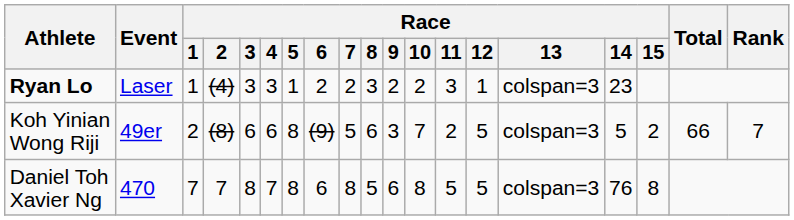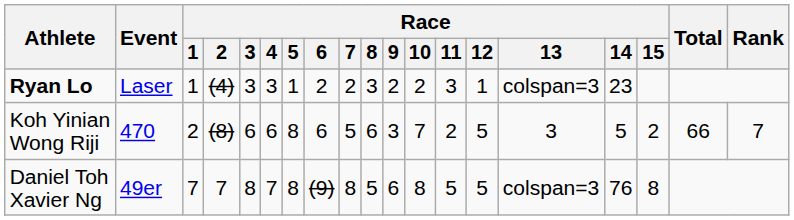(141, 131) 49er -> (138, 131) 470
(322, 131) (9) -> (322, 131) 6
(551, 131) colspan=3 -> (551, 131) 3
(138, 188) 470 -> (141, 188) 49er
(322, 188) 6 -> (322, 188) (9)
